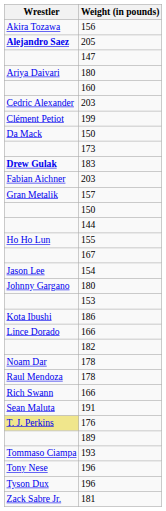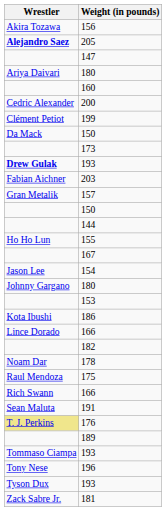(88, 103) 203 -> (88, 103) 200
(88, 164) 183 -> (88, 164) 193
(88, 377) 178 -> (88, 377) 175
(88, 484) 196 -> (88, 484) 193
